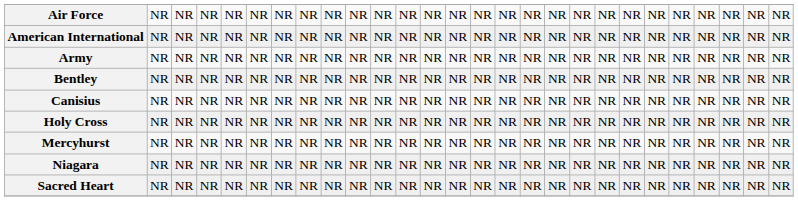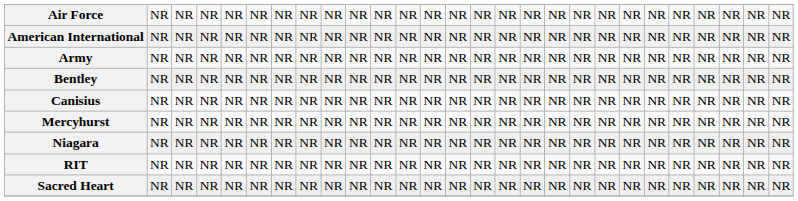- row: (76, 121)
+ row: (76, 164)
